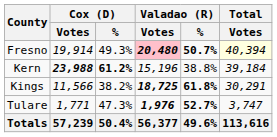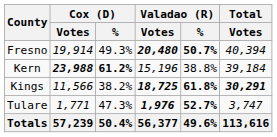(158, 50) pink background -> (158, 50) no background
(246, 50) lightyellow background -> (246, 50) no background
(246, 86) normal -> (246, 86) bold
